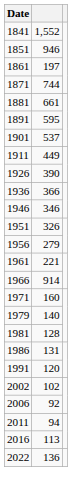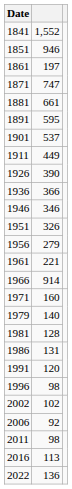(51, 84) 744 -> (51, 84) 747
+ row: (18, 386)
(54, 422) 94 -> (54, 439) 98
